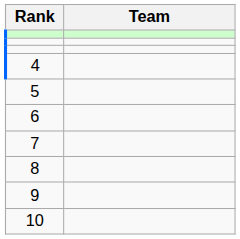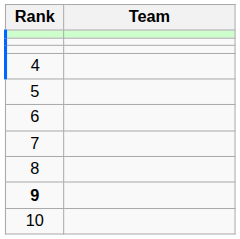(35, 195) normal -> (35, 195) bold
